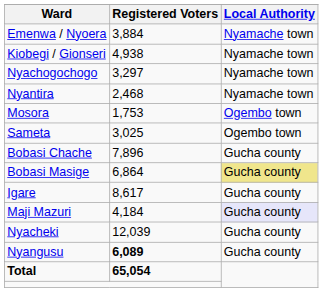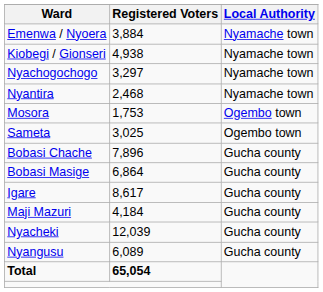(262, 172) khaki background -> (262, 172) no background
(262, 212) lavender background -> (262, 212) no background
(128, 251) bold -> (128, 251) normal
